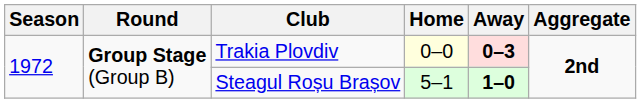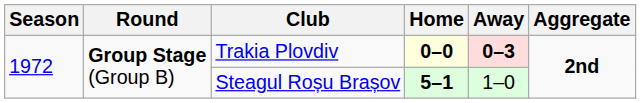(437, 51) normal -> (437, 51) bold
(437, 82) normal -> (437, 82) bold
(499, 82) bold -> (499, 82) normal
